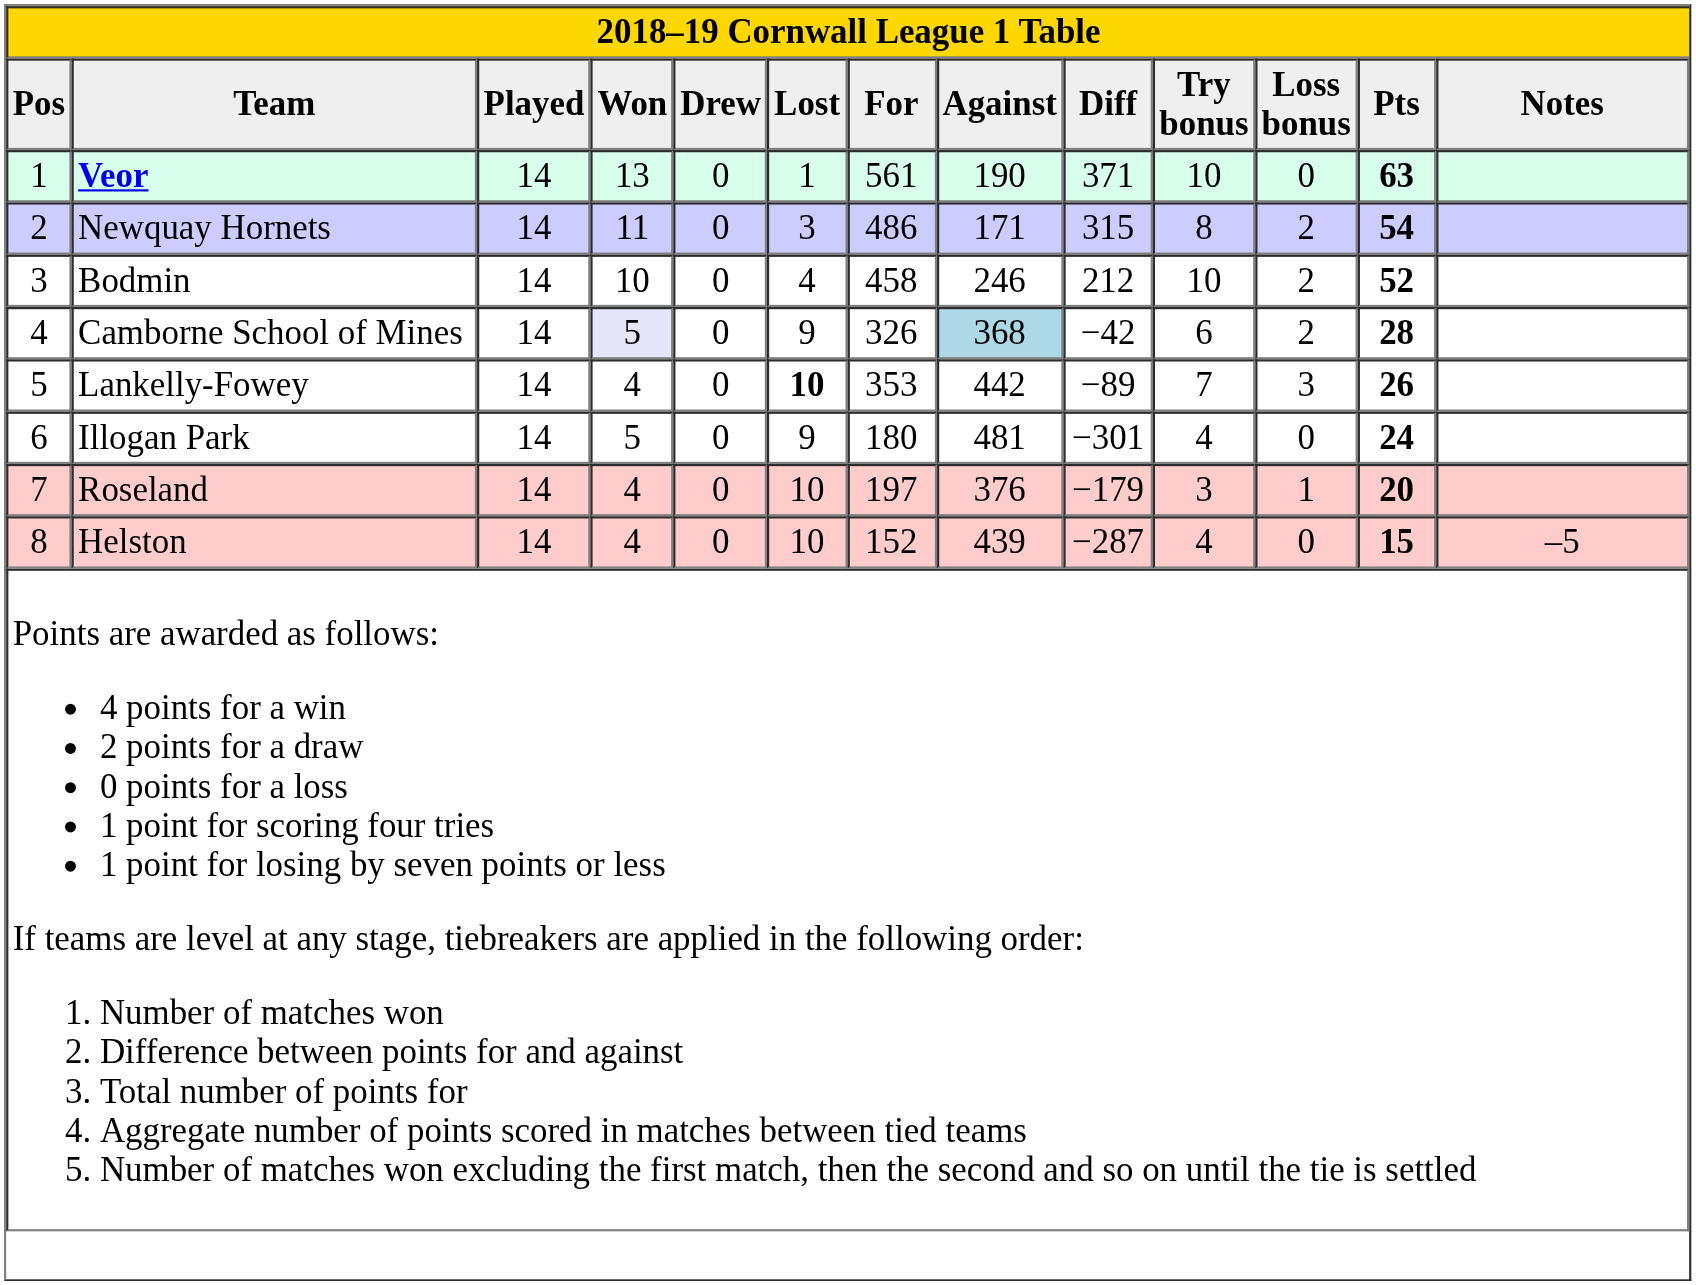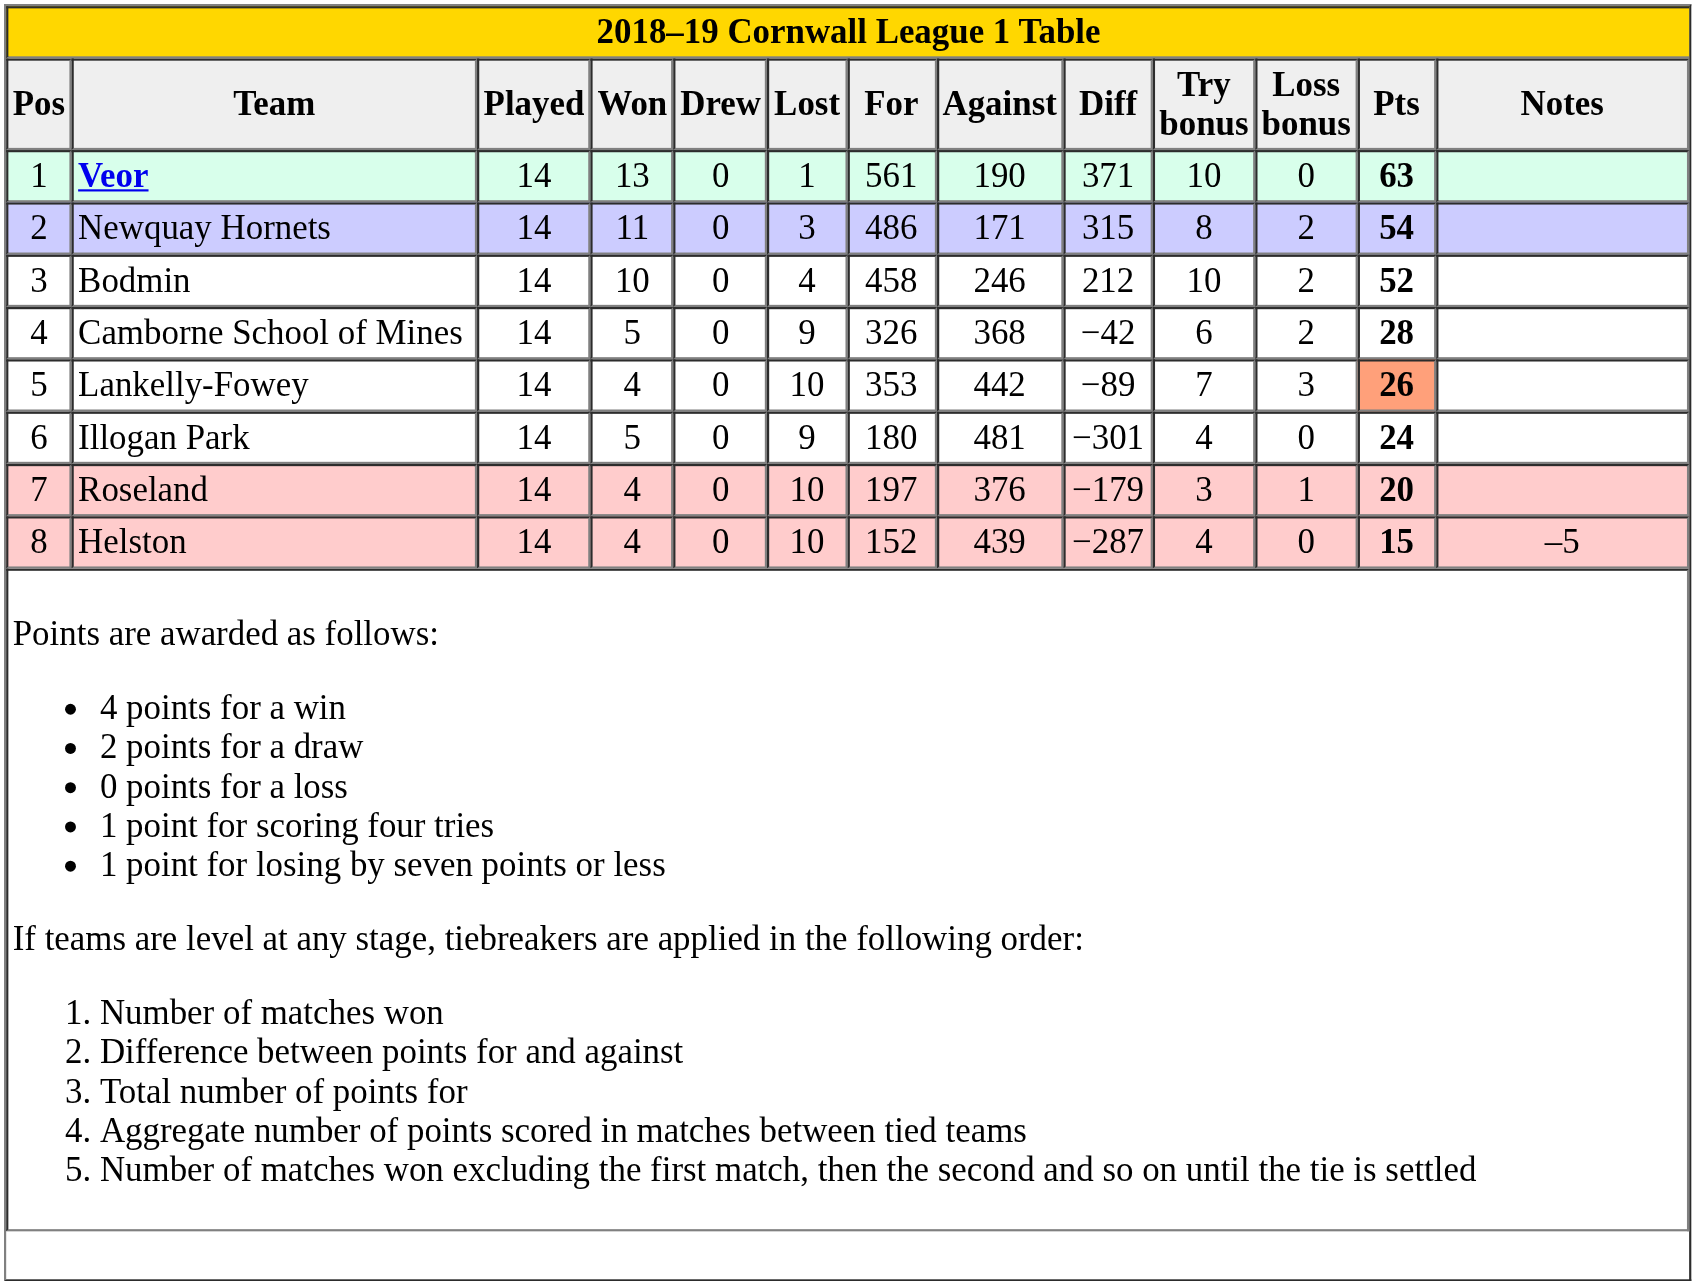(632, 332) lavender background -> (632, 332) no background
(1000, 332) lightblue background -> (1000, 332) no background
(807, 384) bold -> (807, 384) normal
(1397, 384) no background -> (1397, 384) lightsalmon background
